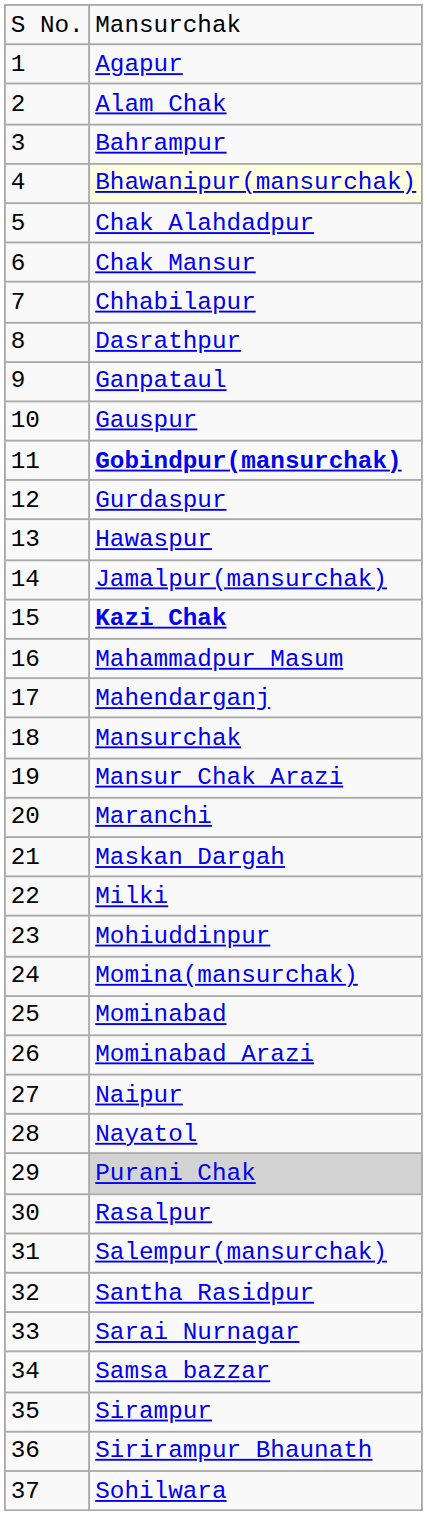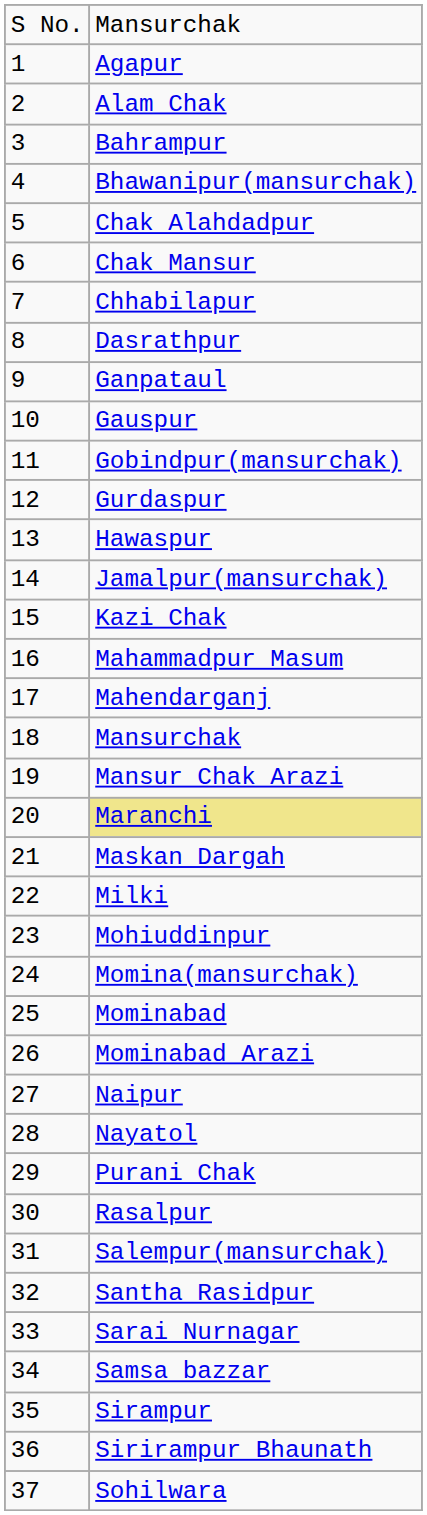(256, 183) lightyellow background -> (256, 183) no background
(248, 461) bold -> (248, 461) normal
(161, 619) bold -> (161, 619) normal
(154, 817) no background -> (154, 817) khaki background
(175, 1174) lightgrey background -> (175, 1174) no background
